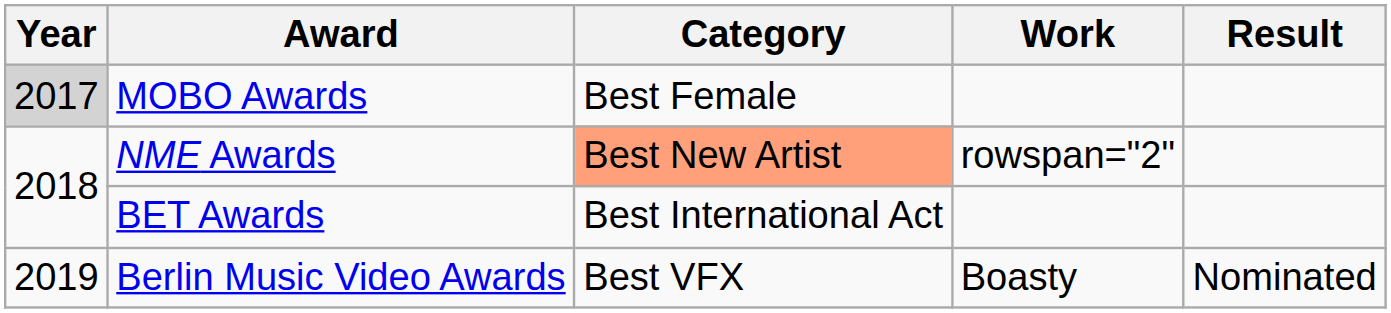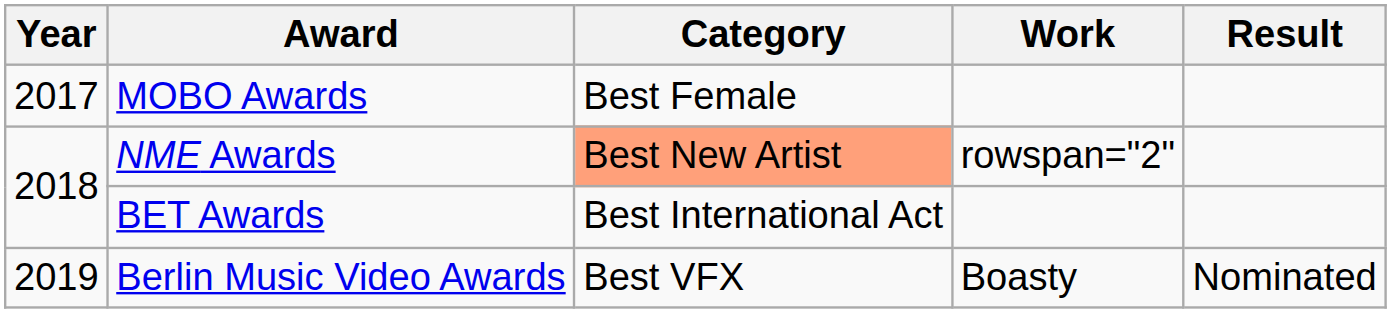(56, 95) lightgrey background -> (56, 95) no background
